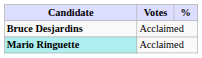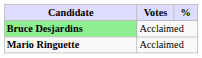(45, 28) no background -> (45, 28) lightgreen background
(43, 45) paleturquoise background -> (43, 45) no background
